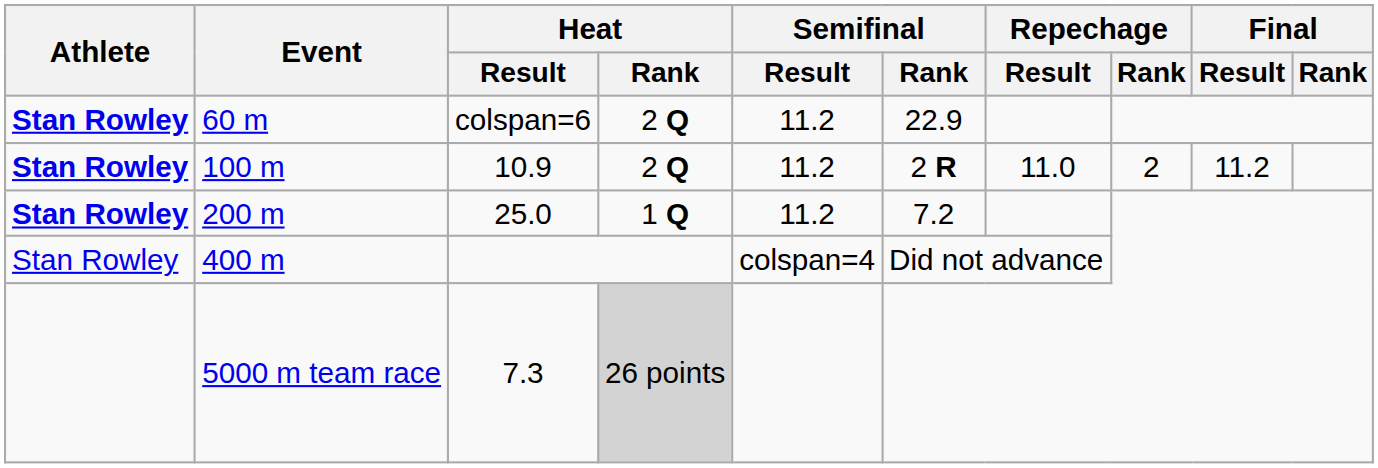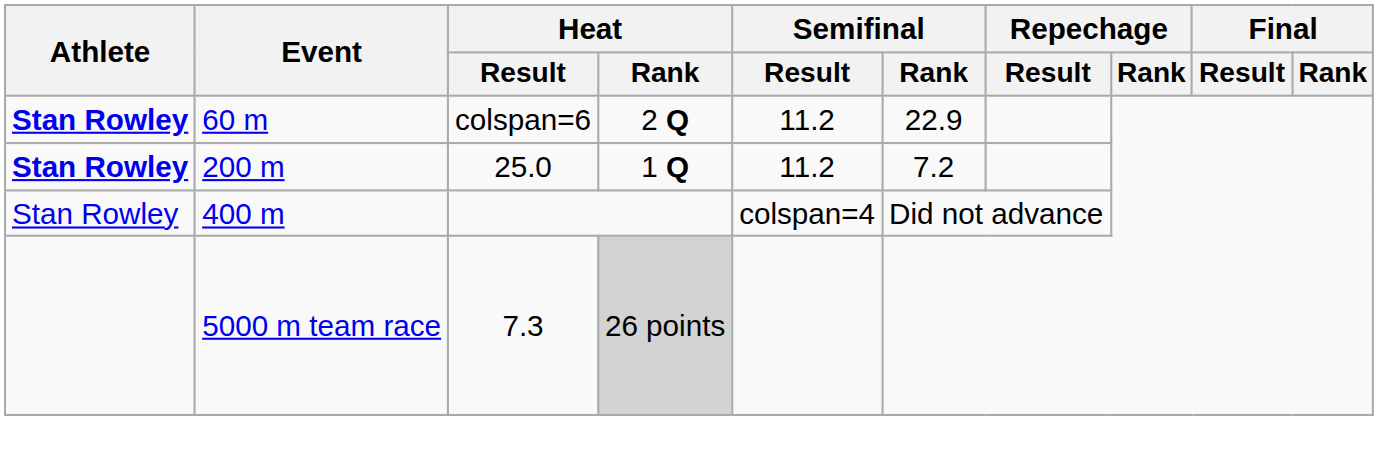- row: (243, 167)
